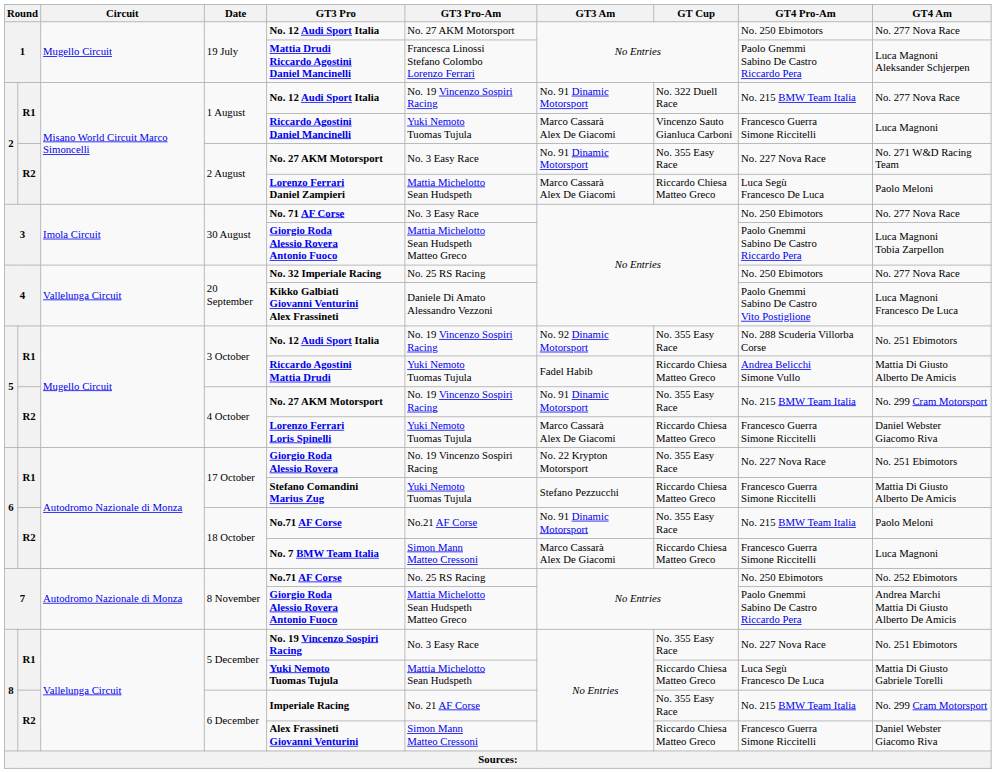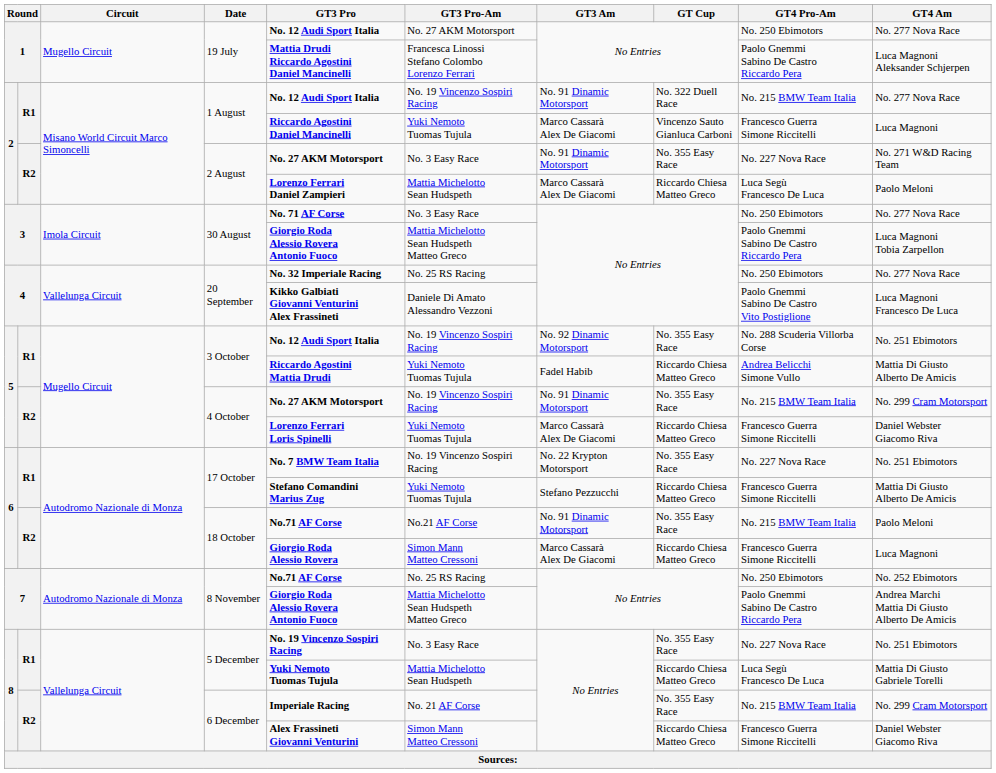(304, 462) Giorgio Roda Alessio Rovera -> (324, 462) No. 7 BMW Team Italia
(324, 553) No. 7 BMW Team Italia -> (304, 553) Giorgio Roda Alessio Rovera
